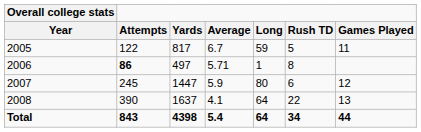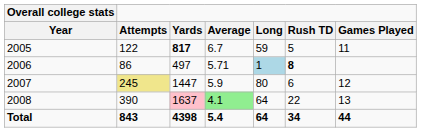(182, 48) normal -> (182, 48) bold
(126, 65) bold -> (126, 65) normal
(259, 65) no background -> (259, 65) lightblue background
(291, 65) normal -> (291, 65) bold
(129, 83) no background -> (129, 83) khaki background
(185, 100) no background -> (185, 100) pink background
(215, 100) no background -> (215, 100) lightgreen background
